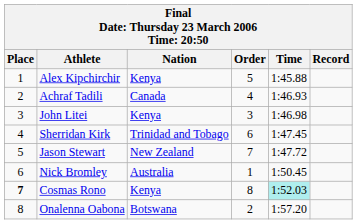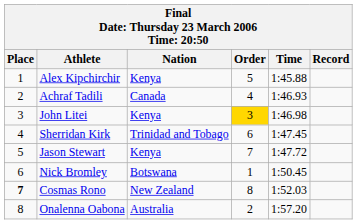(250, 115) no background -> (250, 115) gold background
(162, 153) New Zealand -> (146, 153) Kenya
(152, 171) Australia -> (153, 171) Botswana
(146, 190) Kenya -> (162, 190) New Zealand
(289, 190) paleturquoise background -> (289, 190) no background
(153, 209) Botswana -> (152, 209) Australia
